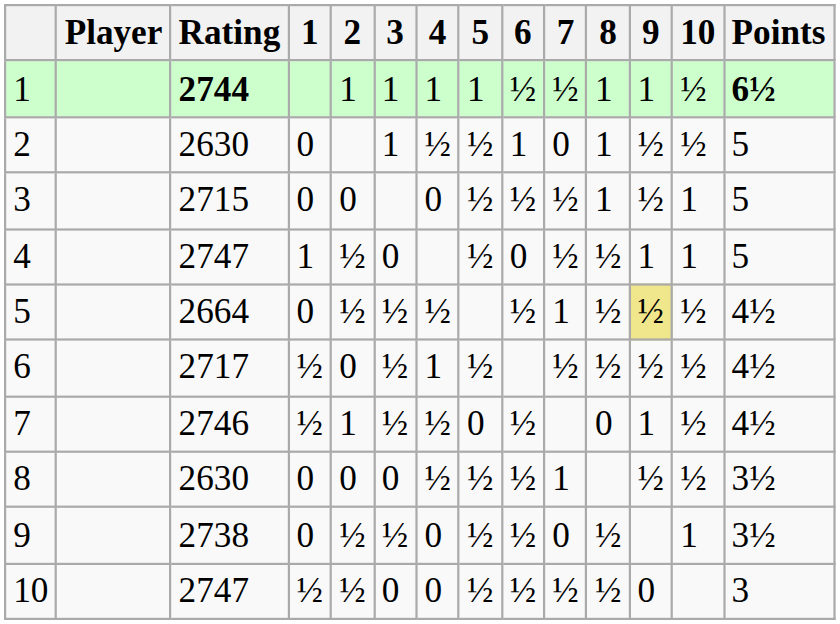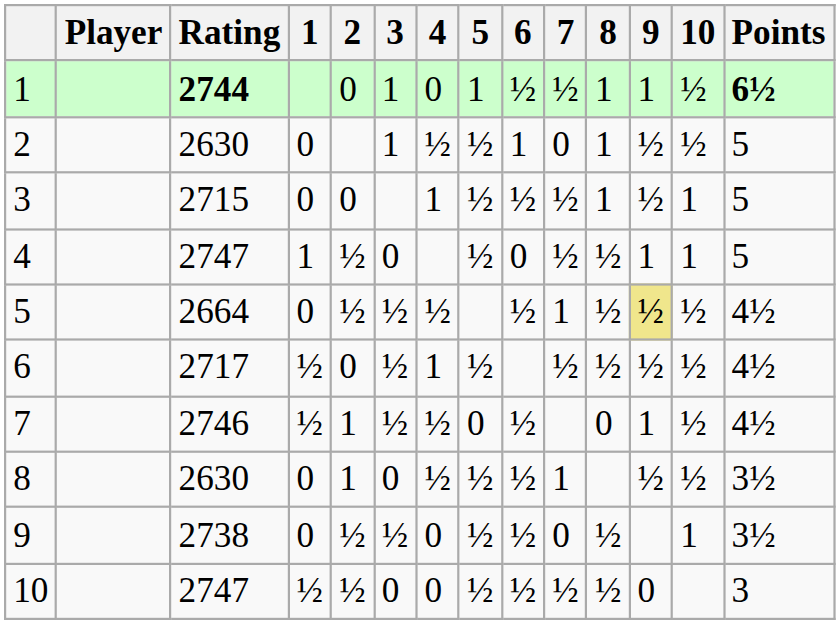(348, 88) 1 -> (348, 88) 0
(433, 88) 1 -> (433, 88) 0
(433, 199) 0 -> (433, 199) 1
(348, 479) 0 -> (348, 479) 1
